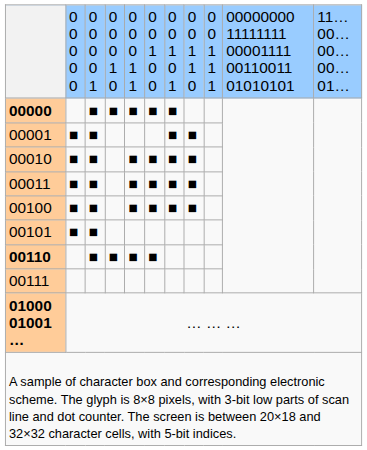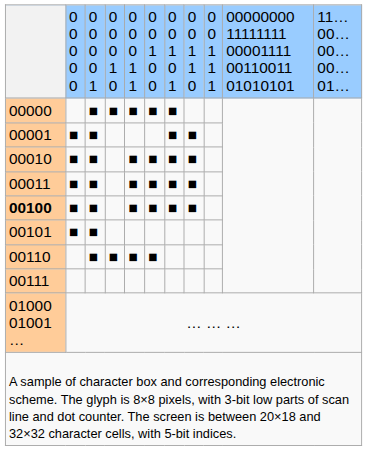(30, 110) bold -> (30, 110) normal
(30, 207) normal -> (30, 207) bold
(30, 256) bold -> (30, 256) normal
(30, 322) bold -> (30, 322) normal
